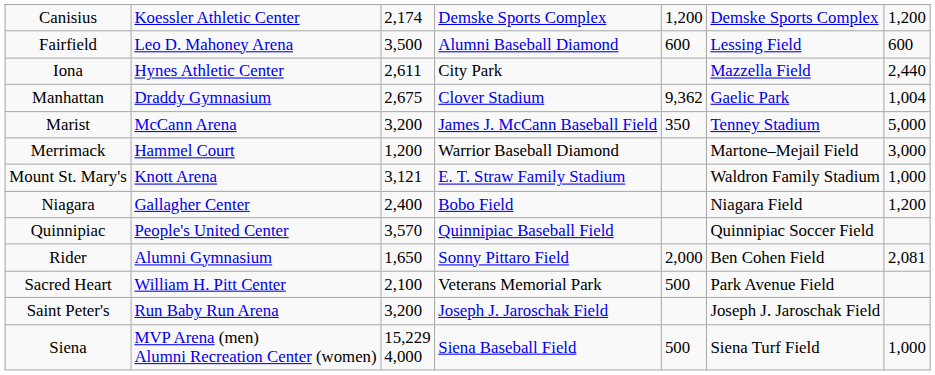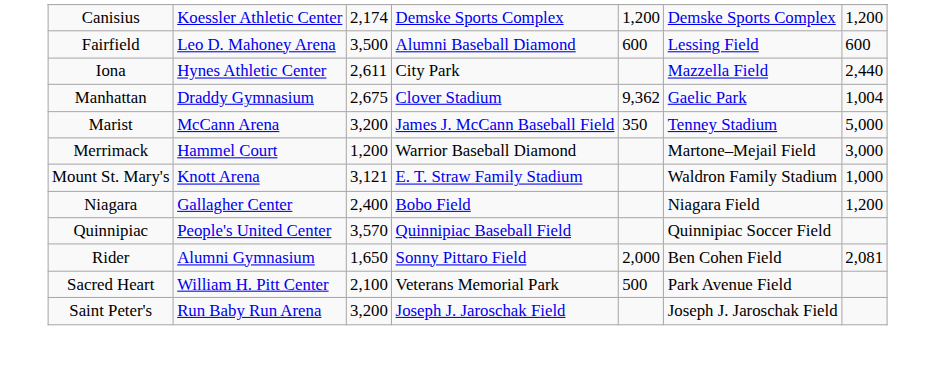- row: (68, 346)
